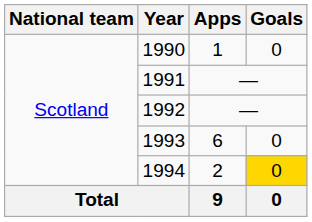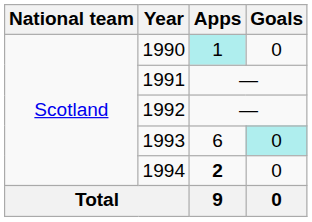(218, 49) no background -> (218, 49) paleturquoise background
(277, 140) no background -> (277, 140) paleturquoise background
(218, 170) normal -> (218, 170) bold
(277, 170) gold background -> (277, 170) no background
